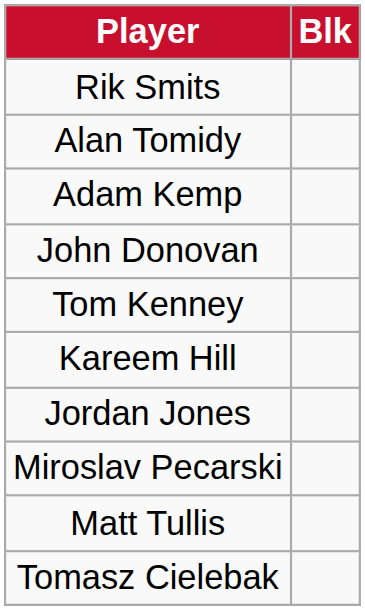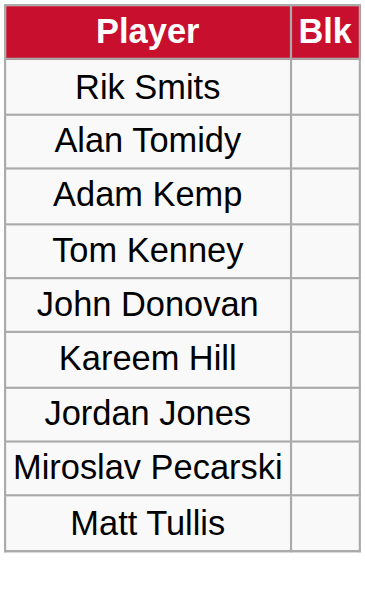rows swapped: (148, 304) <-> (148, 250)
- row: (148, 577)
